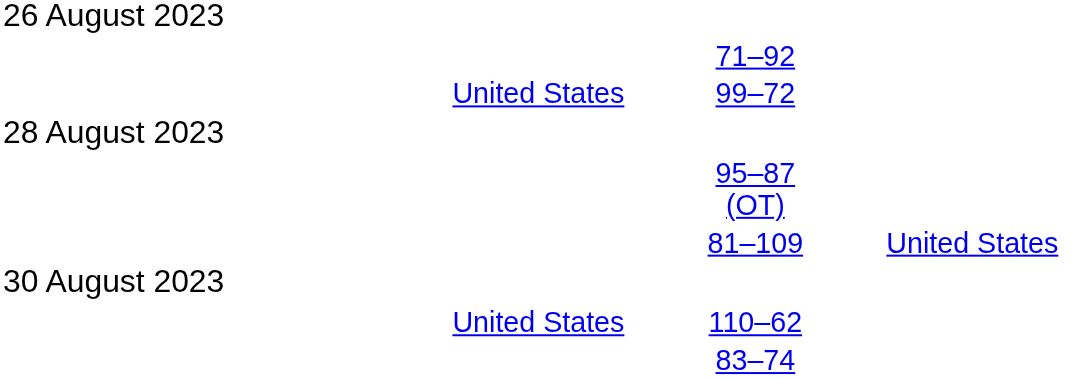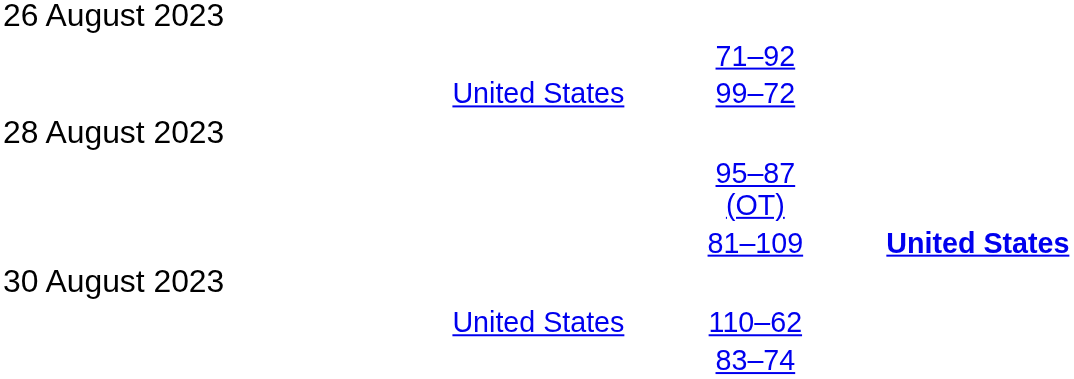(972, 243) normal -> (978, 243) bold
